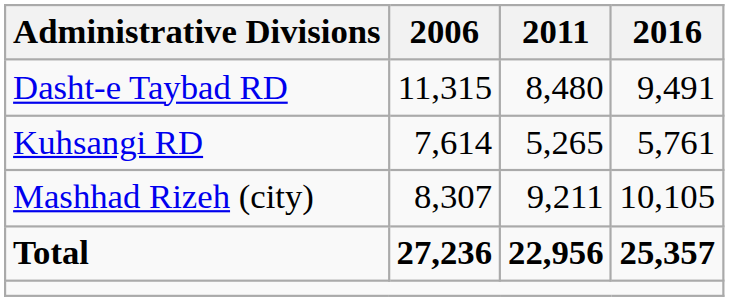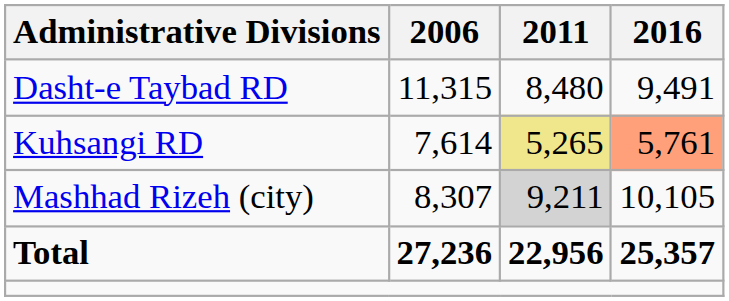(564, 142) no background -> (564, 142) khaki background
(676, 142) no background -> (676, 142) lightsalmon background
(565, 197) no background -> (565, 197) lightgrey background
